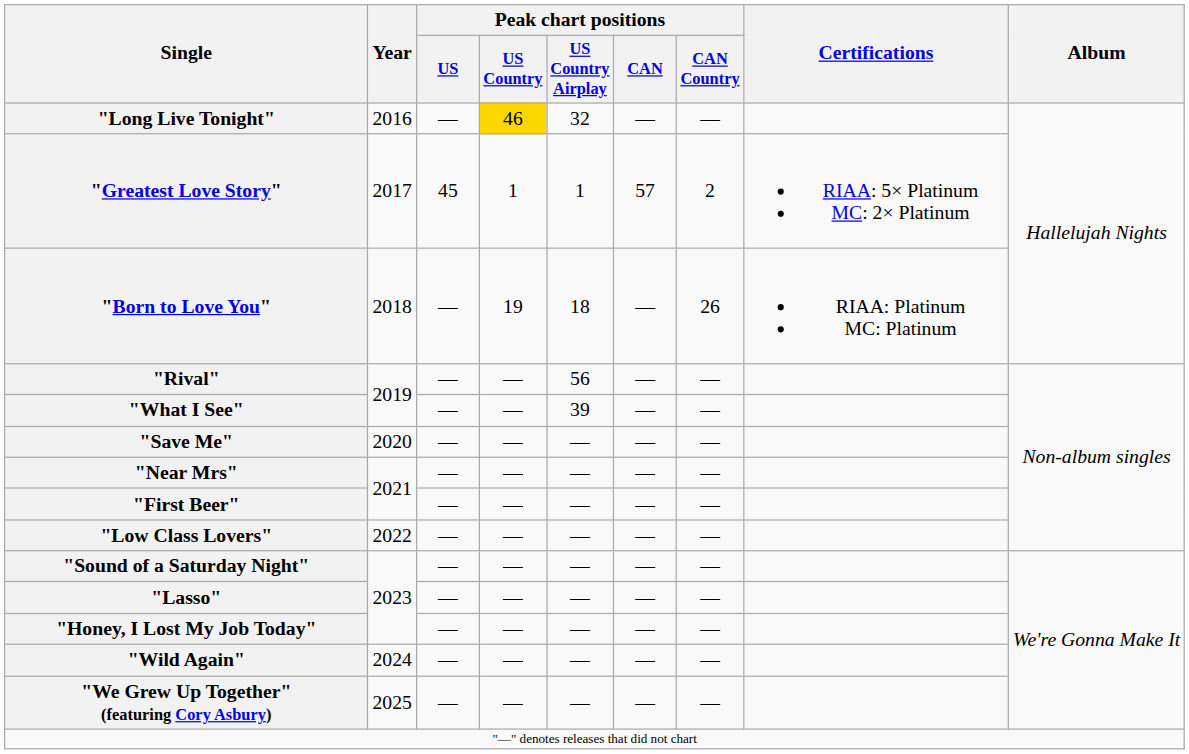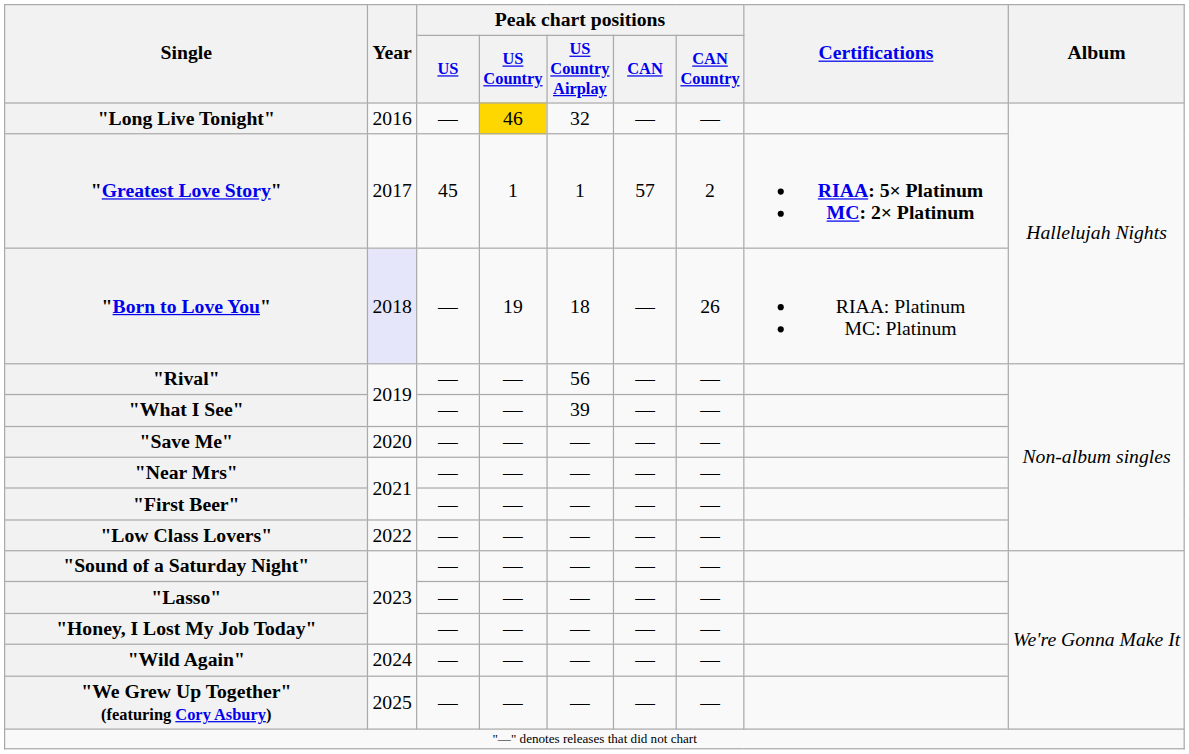(876, 202) normal -> (876, 202) bold
(392, 306) no background -> (392, 306) lavender background
